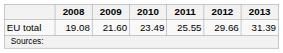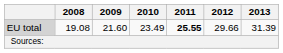(24, 27) no background -> (24, 27) lightgrey background
(189, 27) normal -> (189, 27) bold
